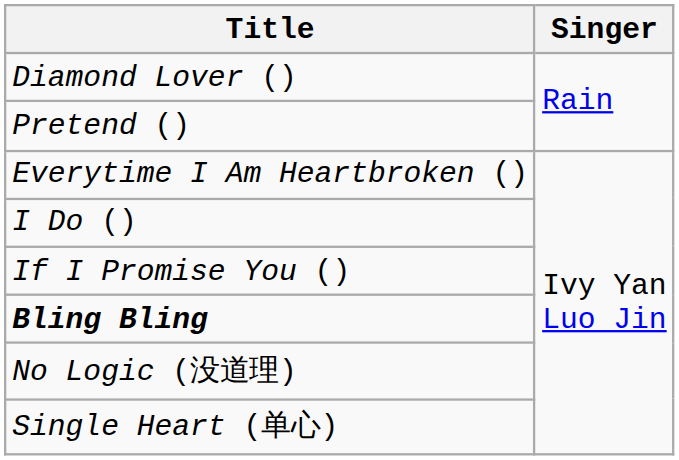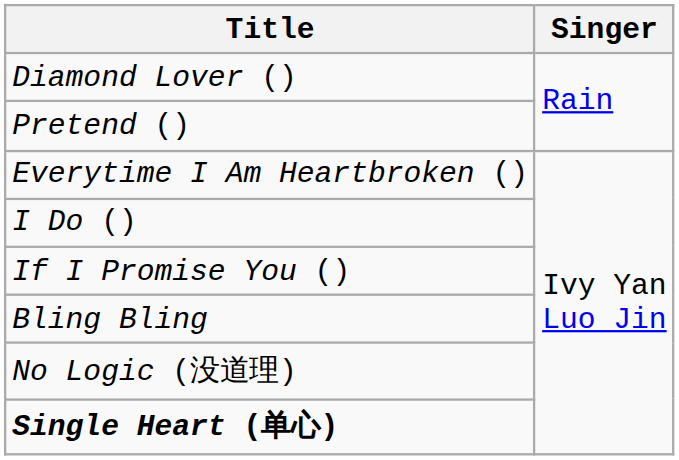(110, 319) bold -> (110, 319) normal
(175, 427) normal -> (175, 427) bold
